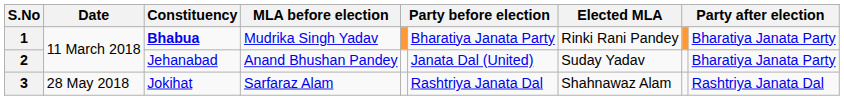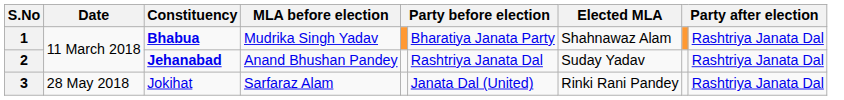(620, 38) Rinki Rani Pandey -> (616, 38) Shahnawaz Alam
(764, 38) Bharatiya Janata Party -> (758, 38) Rashtriya Janata Dal
(182, 60) normal -> (184, 60) bold
(472, 60) Janata Dal (United) -> (477, 60) Rashtriya Janata Dal
(764, 60) Bharatiya Janata Party -> (758, 60) Rashtriya Janata Dal
(477, 83) Rashtriya Janata Dal -> (472, 83) Janata Dal (United)
(616, 83) Shahnawaz Alam -> (620, 83) Rinki Rani Pandey
